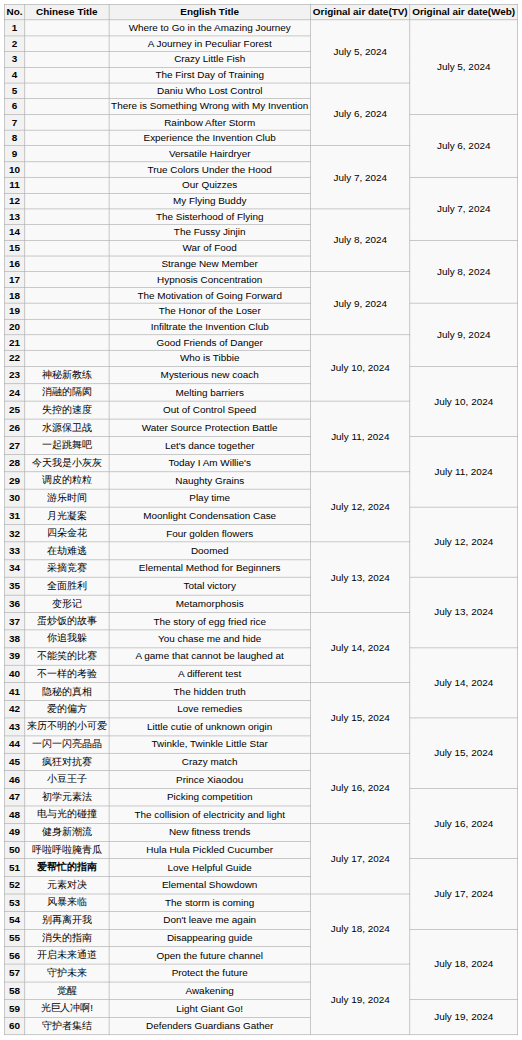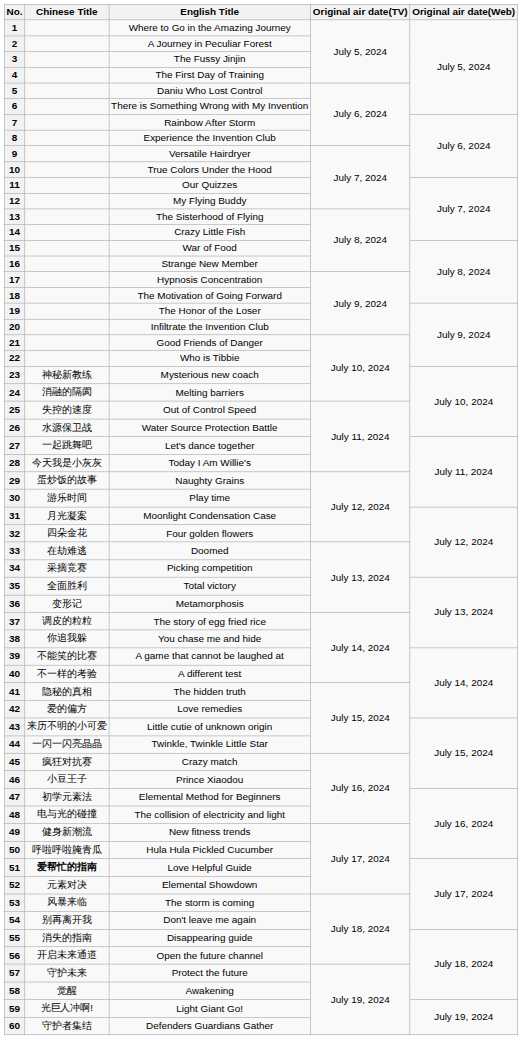(210, 59) Crazy Little Fish -> (210, 59) The Fussy Jinjin
(210, 232) The Fussy Jinjin -> (210, 232) Crazy Little Fish
(67, 480) 调皮的粒粒 -> (67, 480) 蛋炒饭的故事
(210, 568) Elemental Method for Beginners -> (210, 568) Picking competition
(67, 621) 蛋炒饭的故事 -> (67, 621) 调皮的粒粒
(210, 797) Picking competition -> (210, 797) Elemental Method for Beginners
